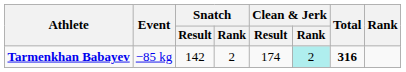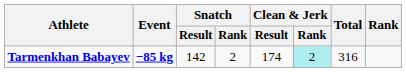(154, 57) normal -> (154, 57) bold
(347, 57) bold -> (348, 57) normal
